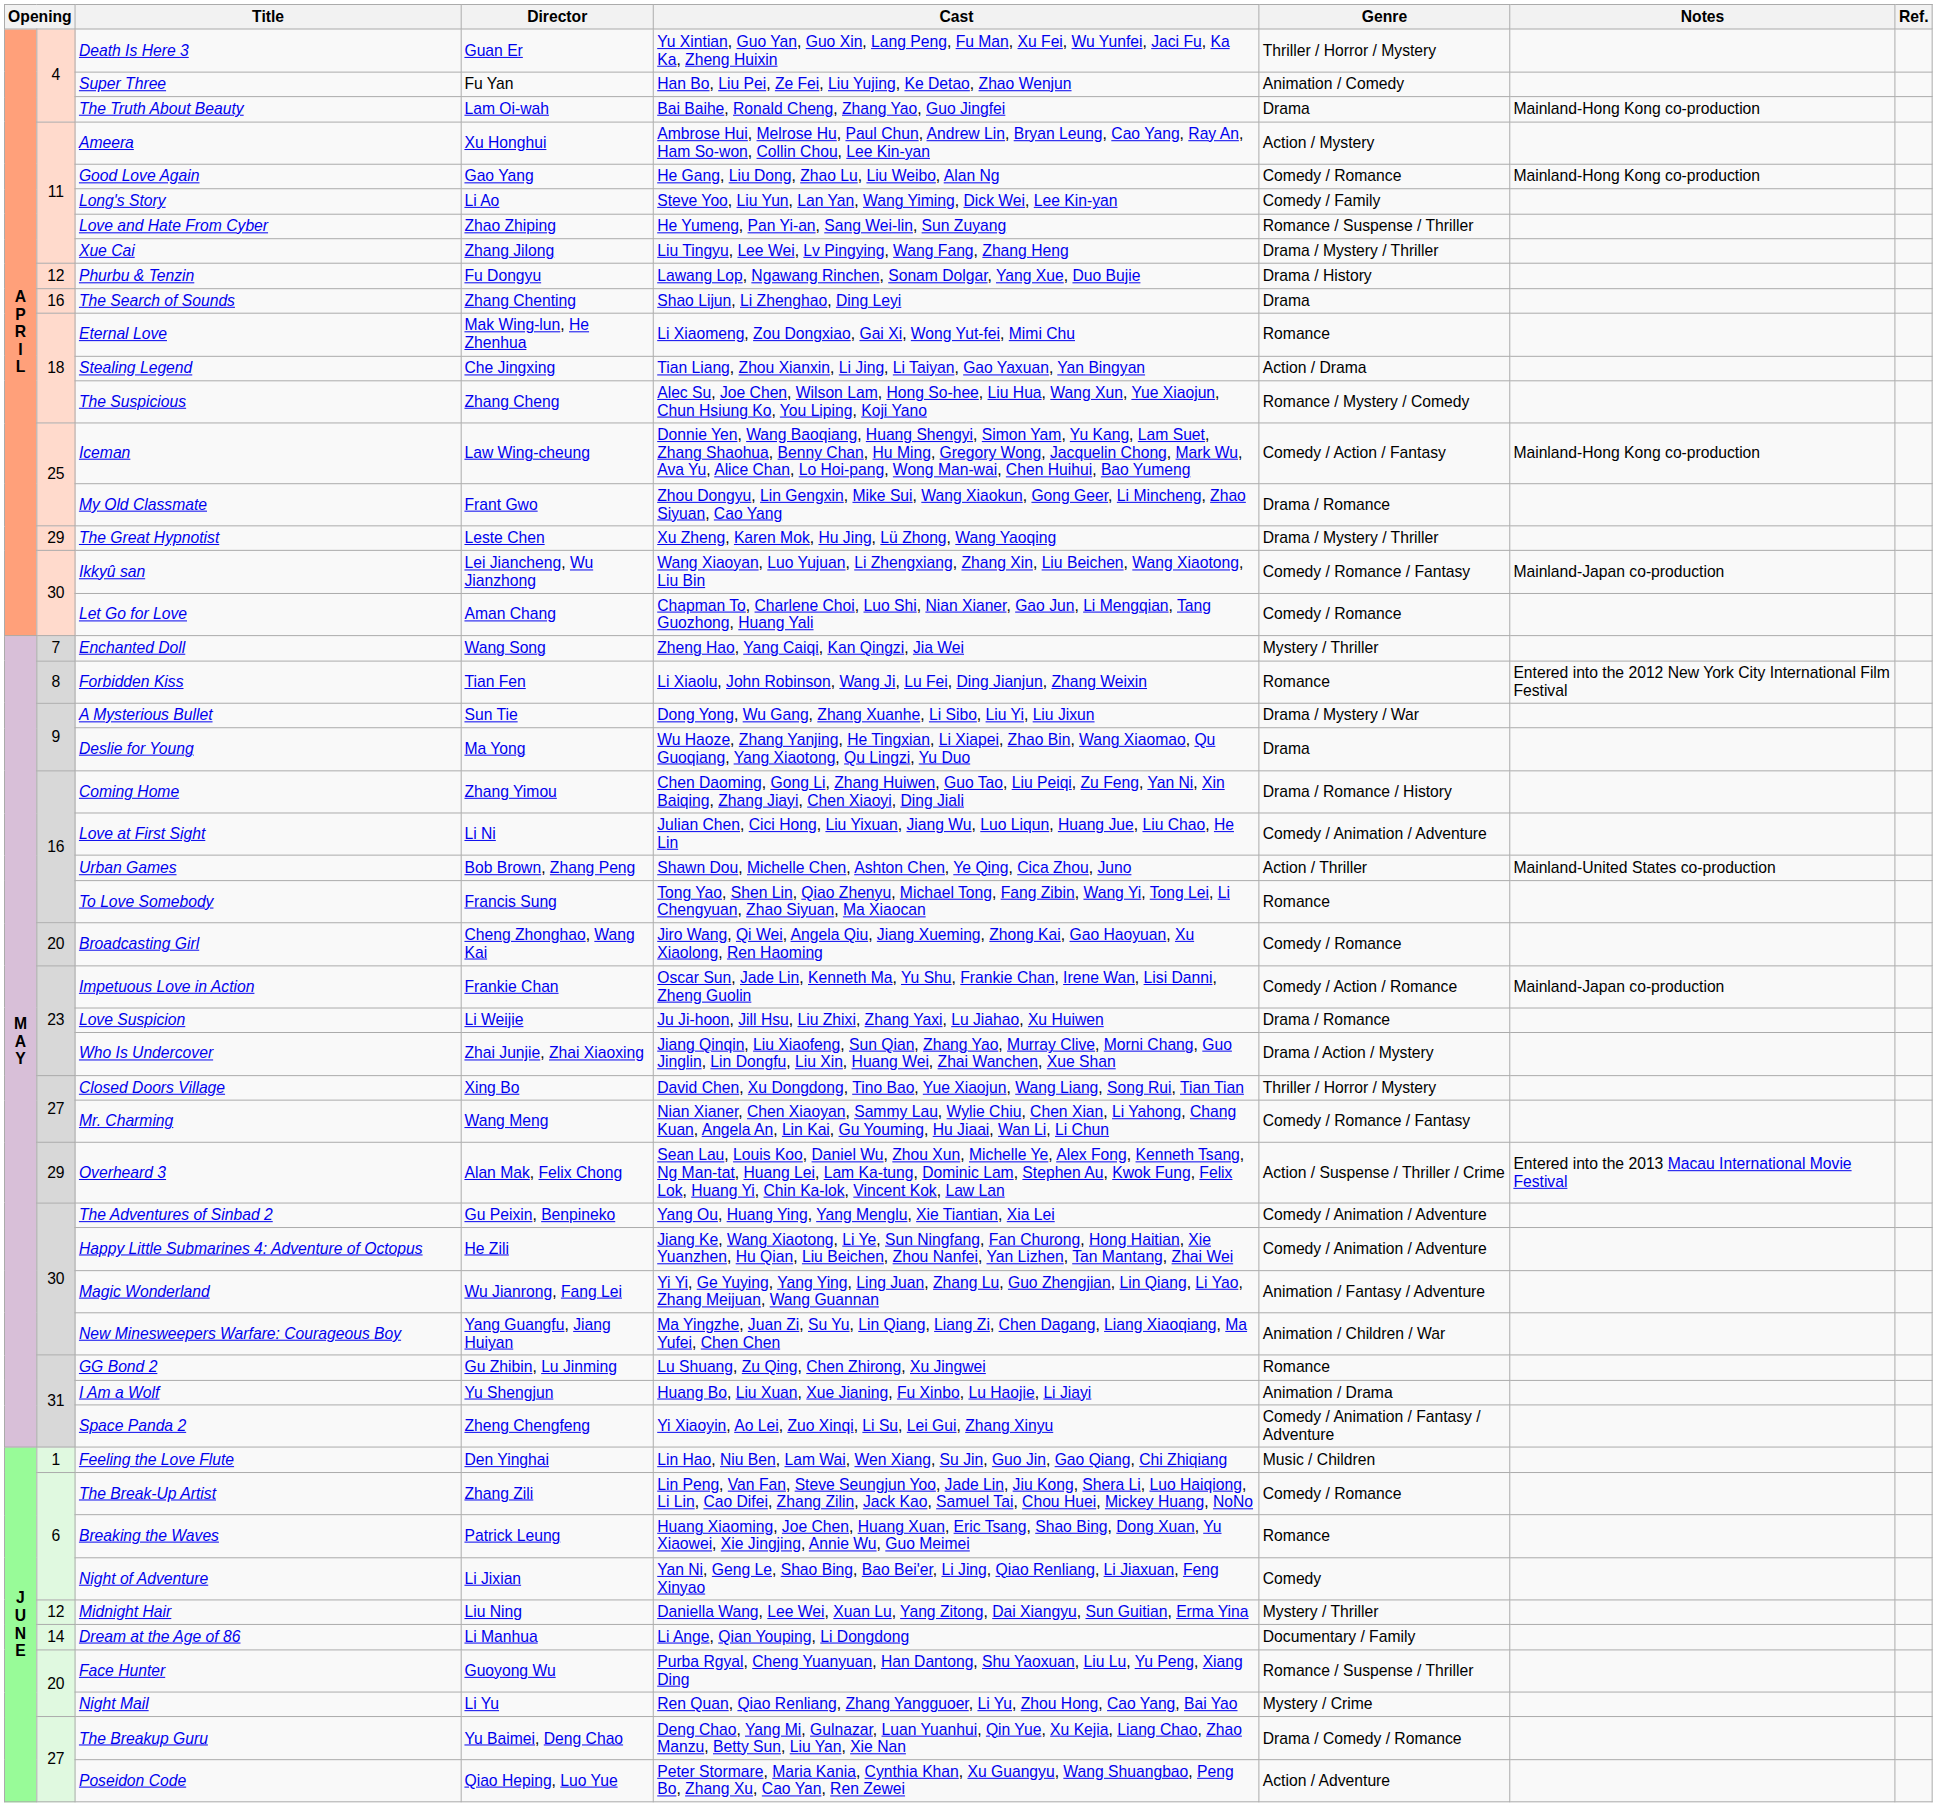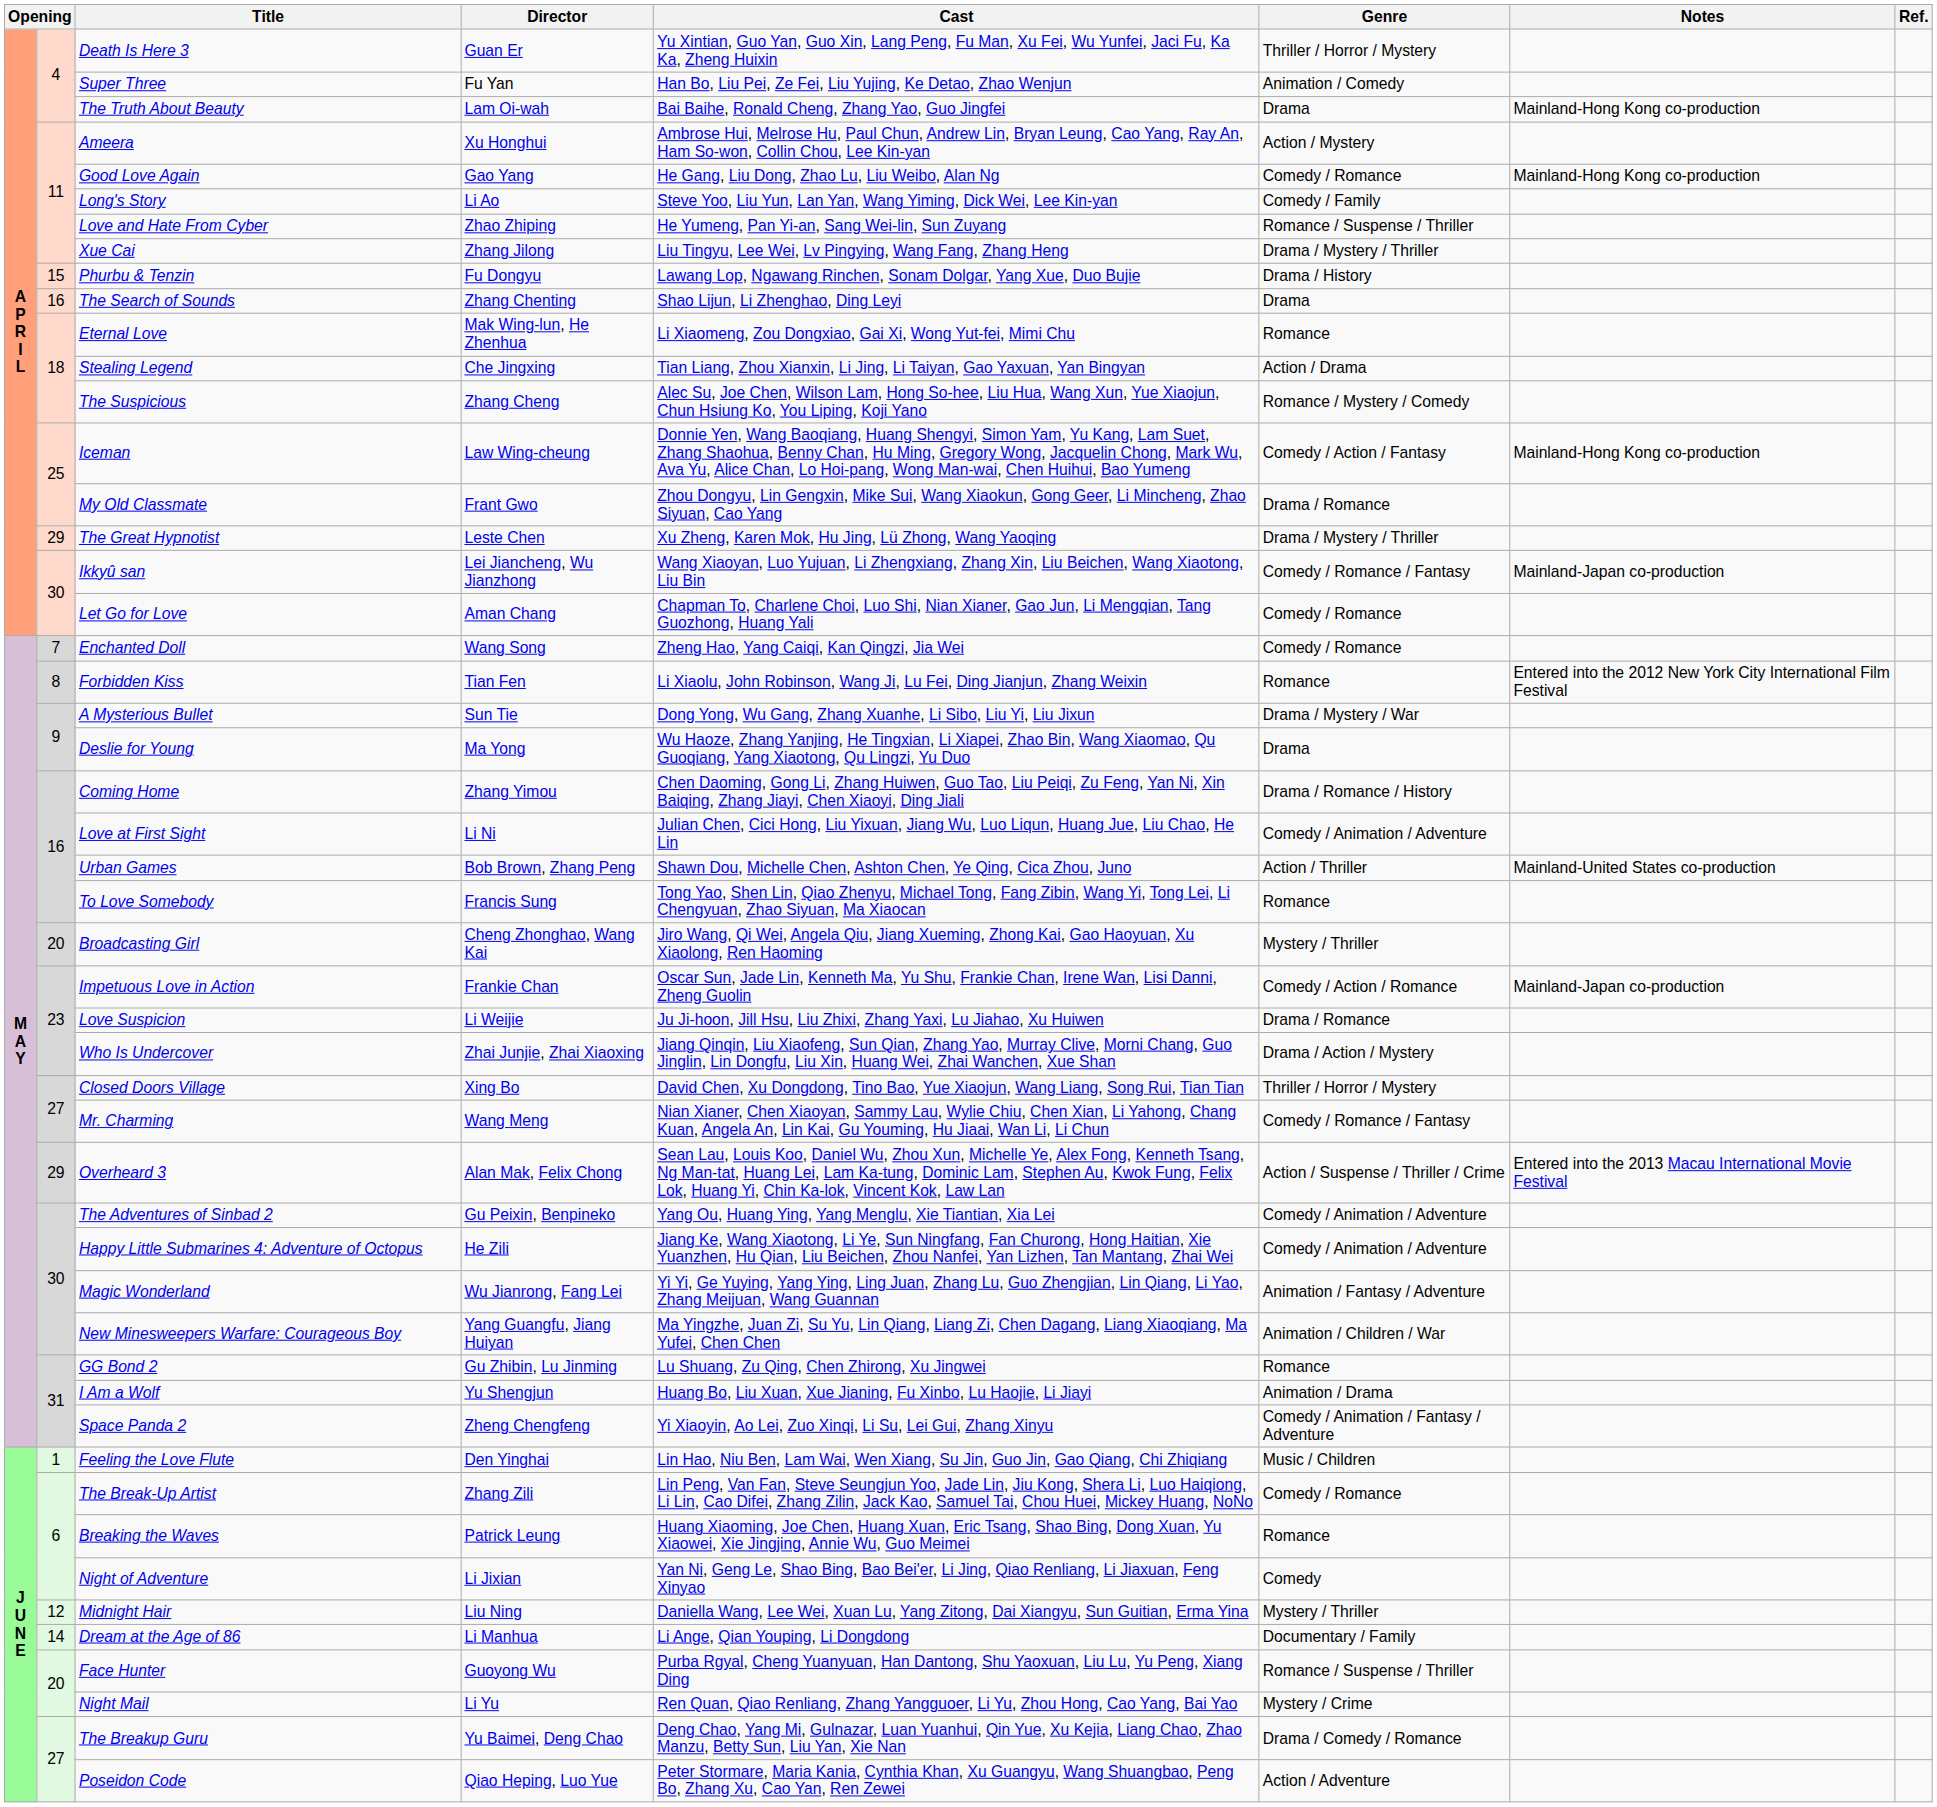(56, 276) 12 -> (56, 276) 15
(1321, 648) Mystery / Thriller -> (1332, 648) Comedy / Romance
(1332, 944) Comedy / Romance -> (1321, 944) Mystery / Thriller
